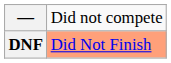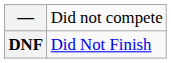(101, 44) lightsalmon background -> (101, 44) no background
